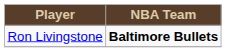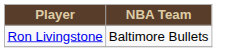(163, 36) bold -> (159, 36) normal
